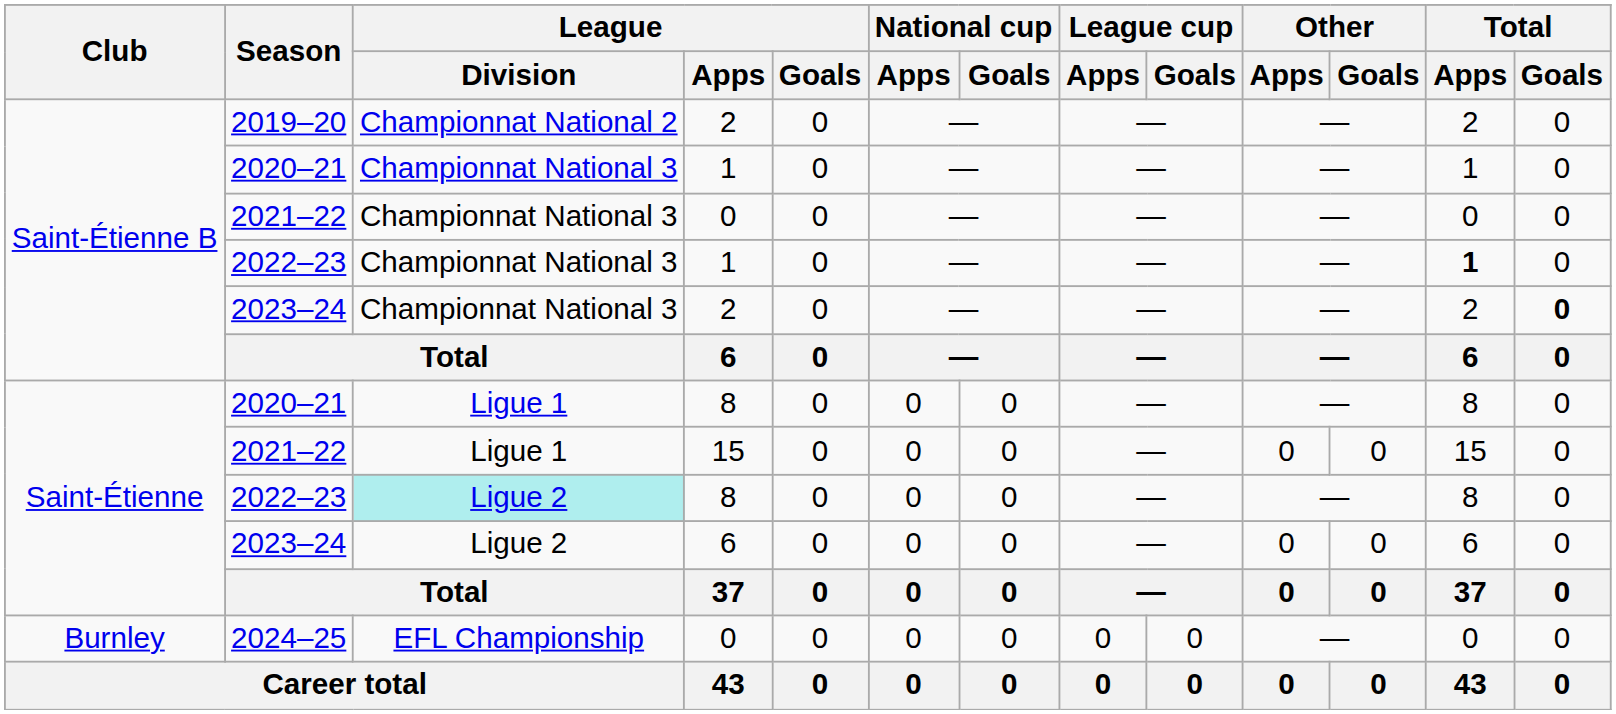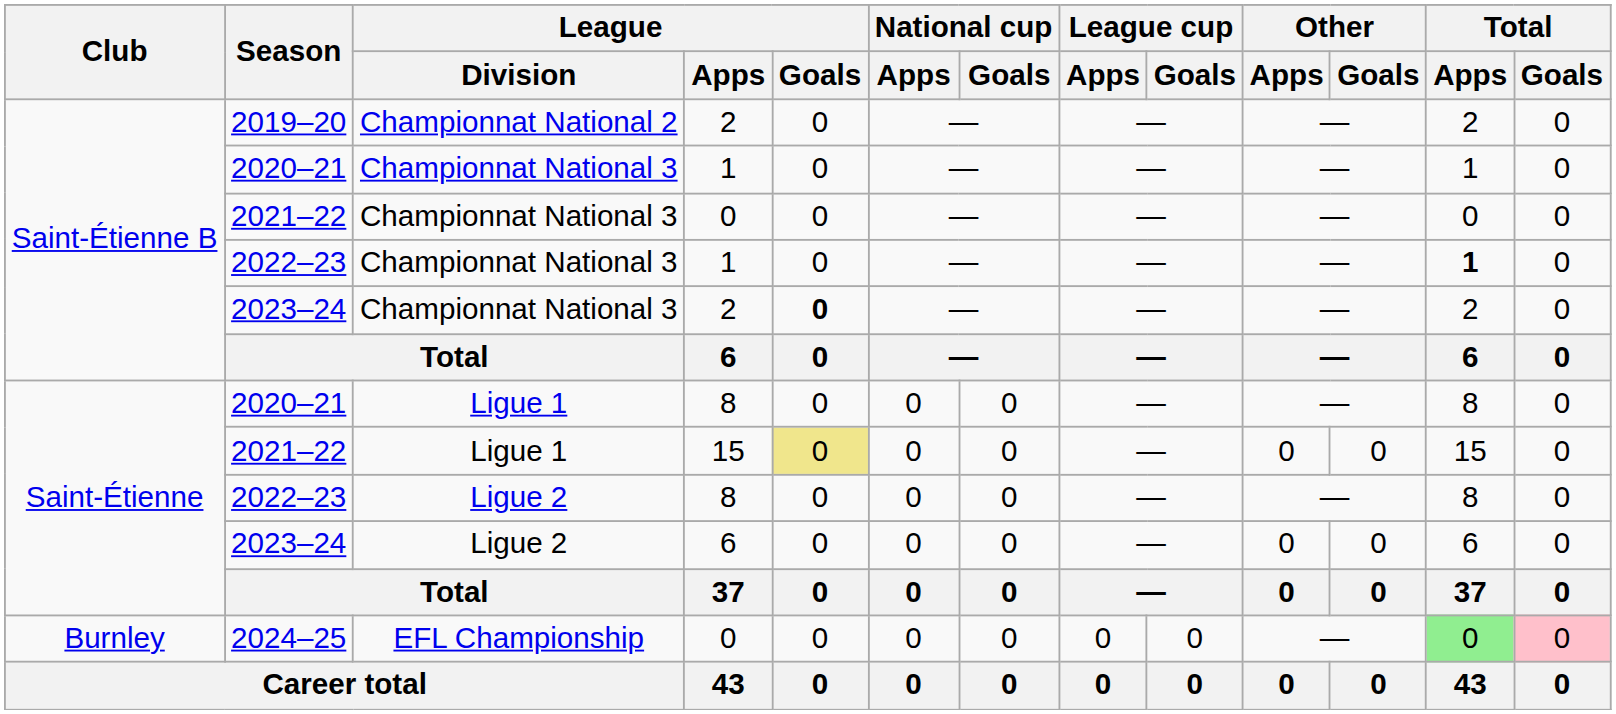(820, 309) normal -> (820, 309) bold
(1562, 309) bold -> (1562, 309) normal
(820, 450) no background -> (820, 450) khaki background
(519, 497) paleturquoise background -> (519, 497) no background
(1470, 638) no background -> (1470, 638) lightgreen background
(1562, 638) no background -> (1562, 638) pink background
